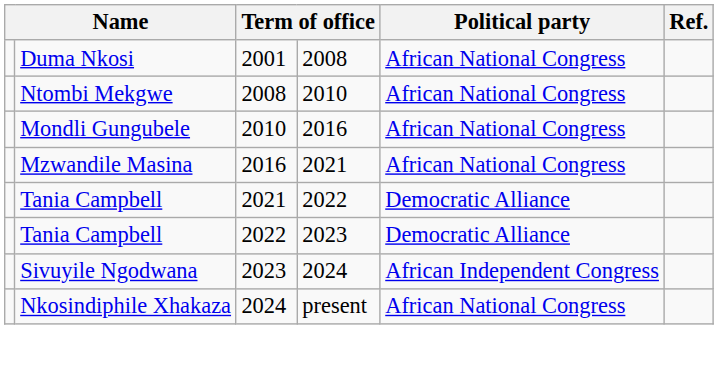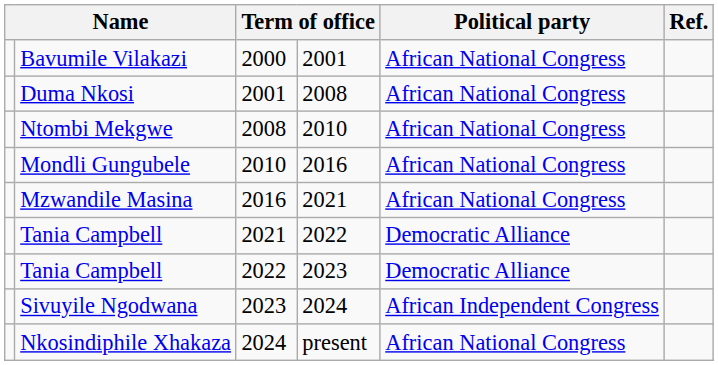+ row: (264, 57)
